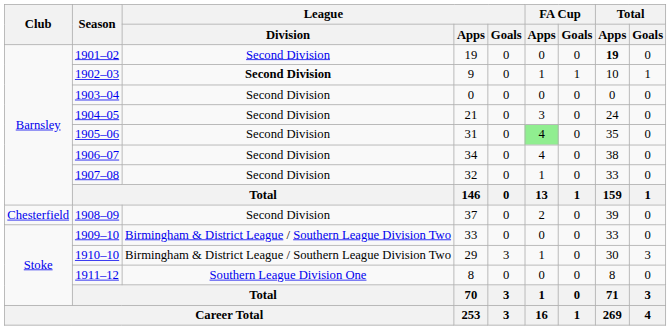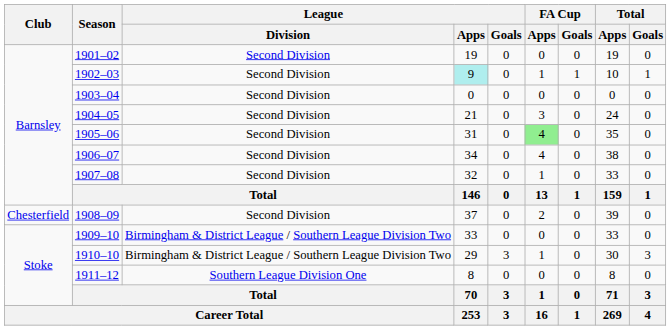(612, 54) bold -> (612, 54) normal
(288, 74) bold -> (288, 74) normal
(471, 74) no background -> (471, 74) paleturquoise background
